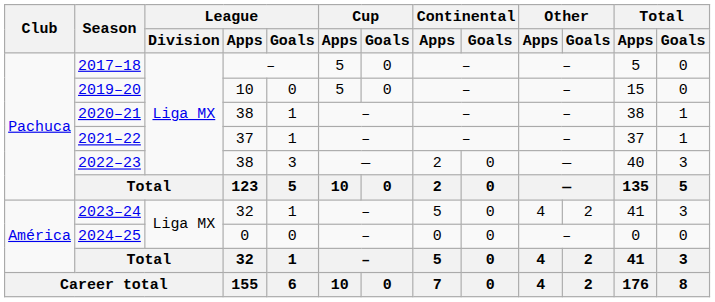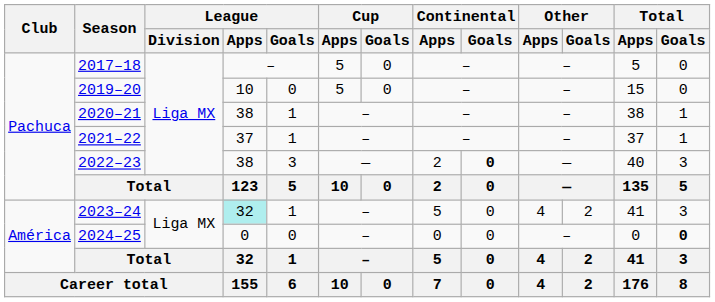(490, 163) normal -> (490, 163) bold
(245, 212) no background -> (245, 212) paleturquoise background
(683, 236) normal -> (683, 236) bold
